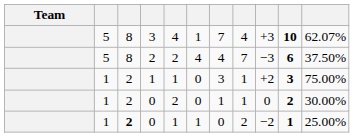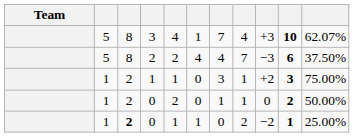(325, 100) 30.00% -> (325, 100) 50.00%
